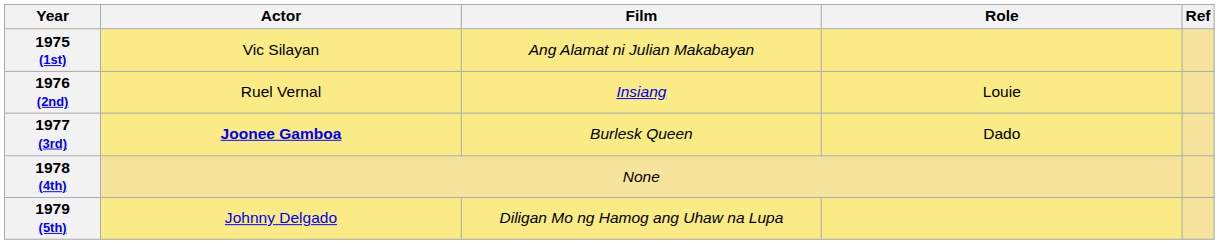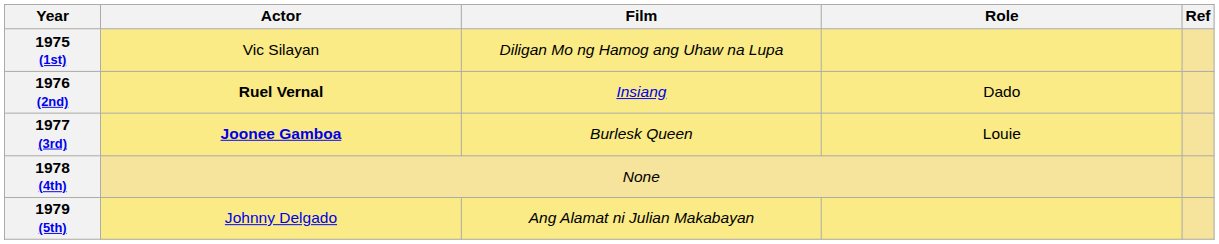(641, 50) Ang Alamat ni Julian Makabayan -> (641, 50) Diligan Mo ng Hamog ang Uhaw na Lupa
(281, 92) normal -> (281, 92) bold
(1002, 92) Louie -> (1002, 92) Dado
(1002, 134) Dado -> (1002, 134) Louie
(641, 218) Diligan Mo ng Hamog ang Uhaw na Lupa -> (641, 218) Ang Alamat ni Julian Makabayan
